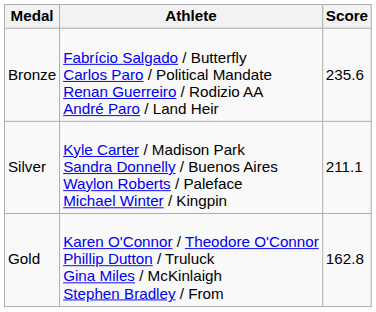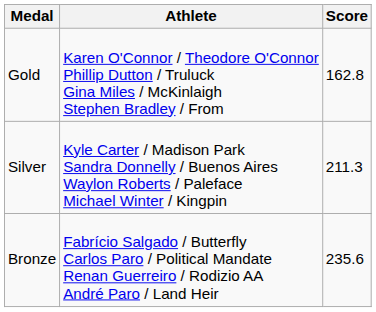rows swapped: (24, 259) <-> (32, 74)
(344, 167) 211.1 -> (344, 167) 211.3
